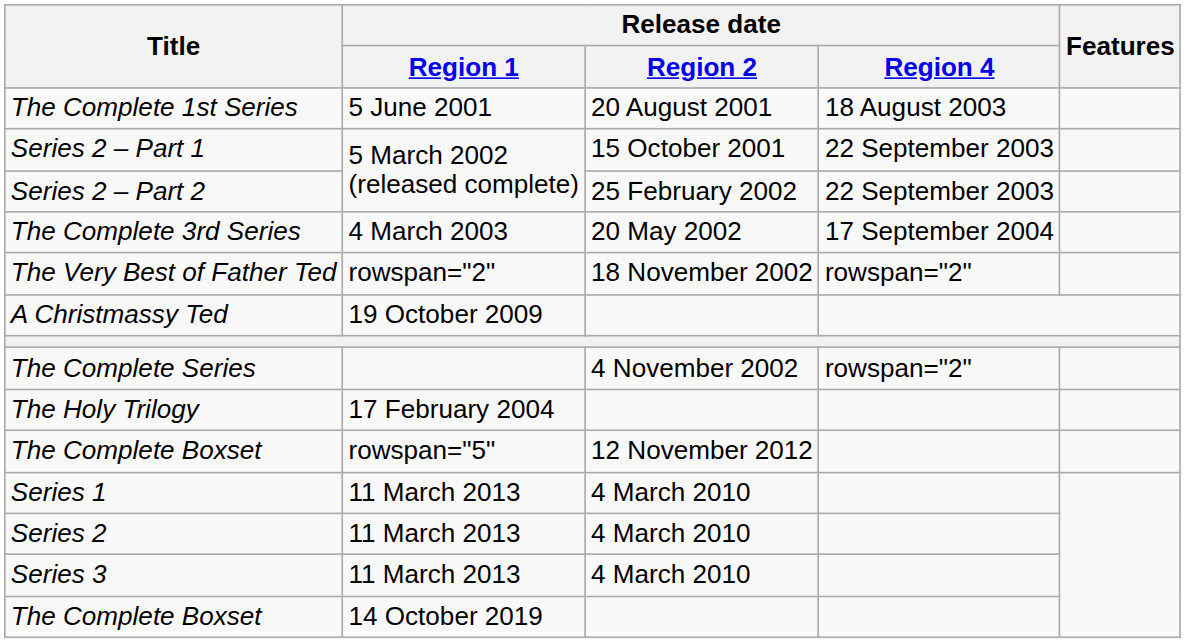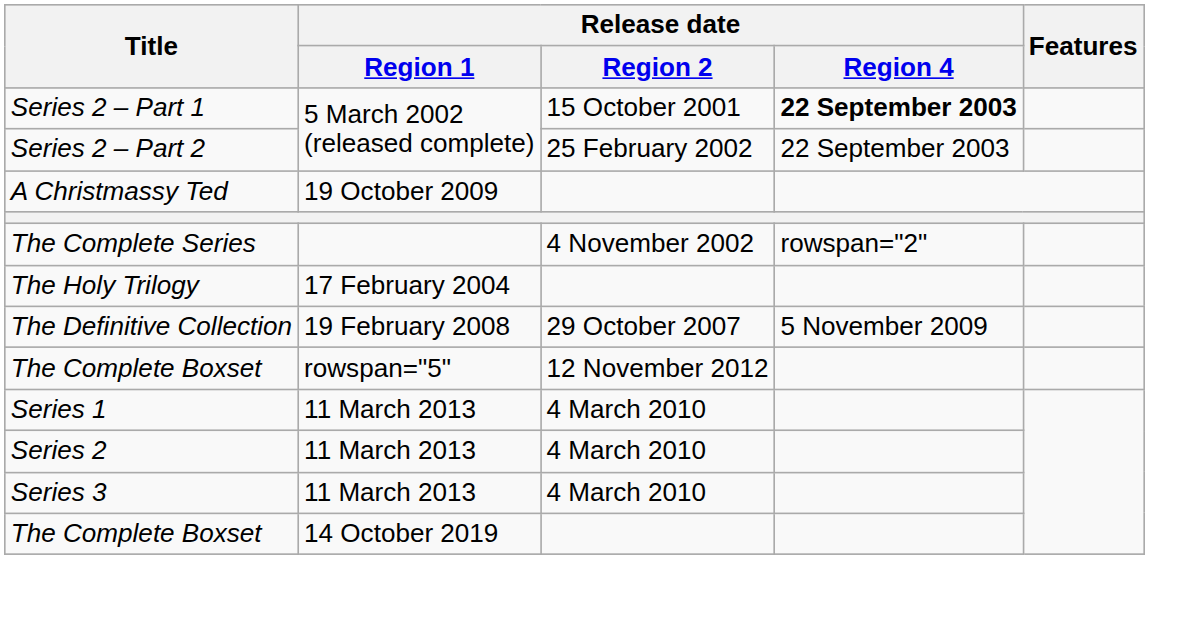- row: (154, 107)
(939, 149) normal -> (899, 107) bold
- row: (156, 231)
- row: (174, 273)
+ row: (151, 326)
